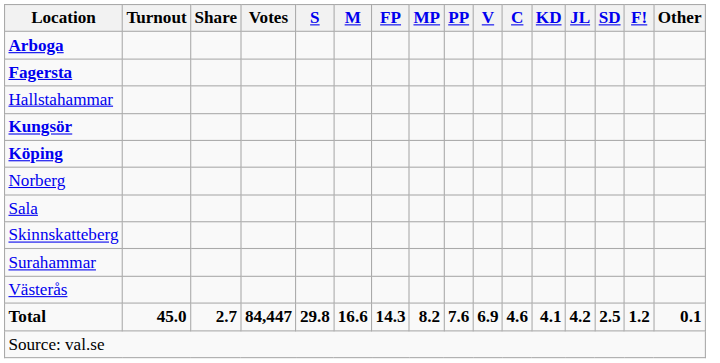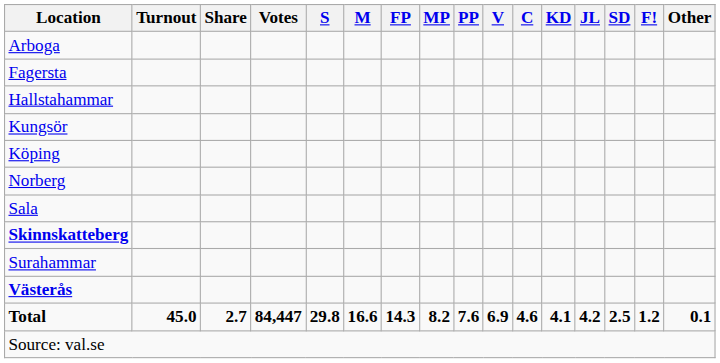(36, 45) bold -> (34, 45) normal
(40, 72) bold -> (37, 72) normal
(40, 126) bold -> (38, 126) normal
(36, 153) bold -> (34, 153) normal
(63, 235) normal -> (68, 235) bold
(38, 289) normal -> (40, 289) bold
